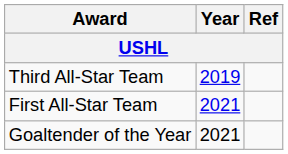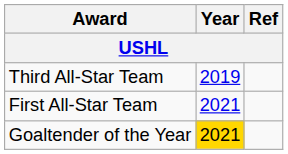(220, 134) no background -> (220, 134) gold background
